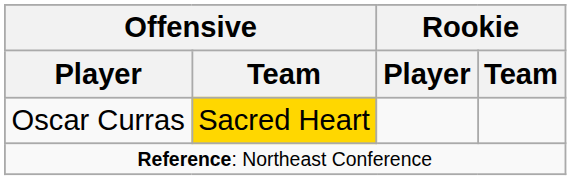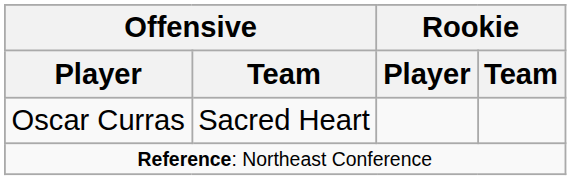(284, 119) gold background -> (284, 119) no background
